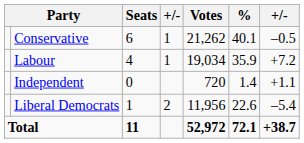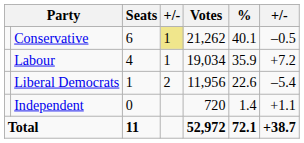(167, 37) no background -> (167, 37) khaki background
rows swapped: (67, 104) <-> (49, 82)
